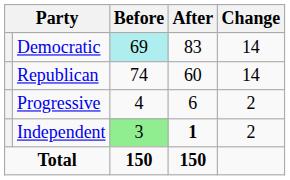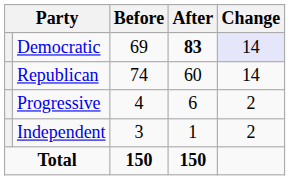(139, 47) paleturquoise background -> (139, 47) no background
(193, 47) normal -> (193, 47) bold
(251, 47) no background -> (251, 47) lavender background
(139, 132) lightgreen background -> (139, 132) no background
(193, 132) bold -> (193, 132) normal
